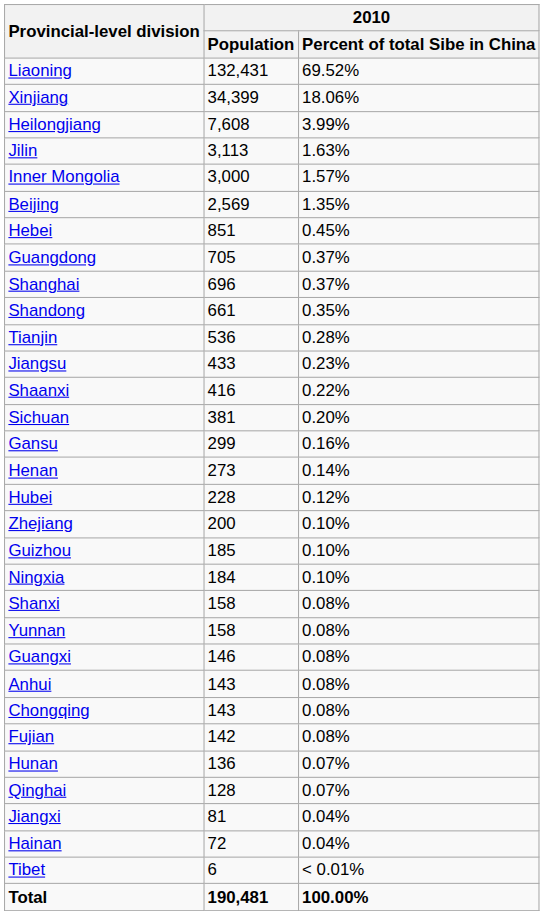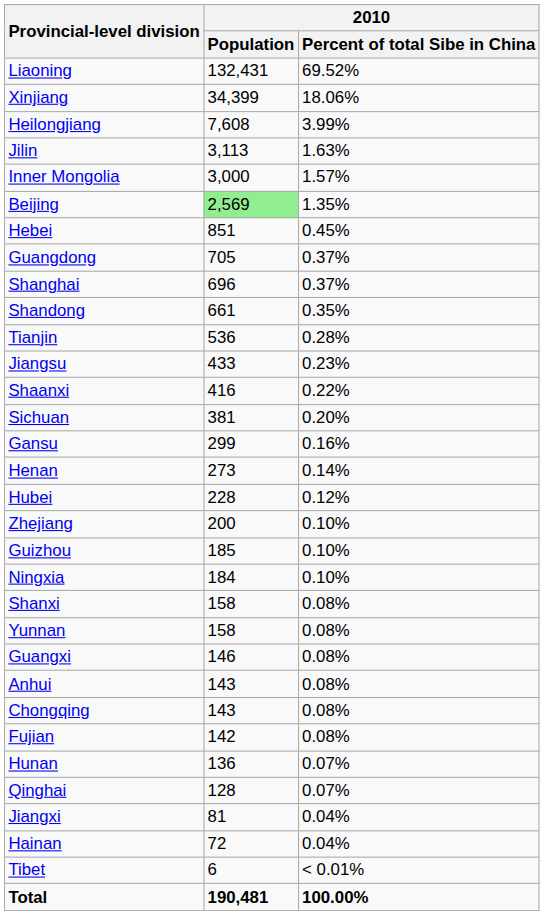(229, 204) no background -> (229, 204) lightgreen background
